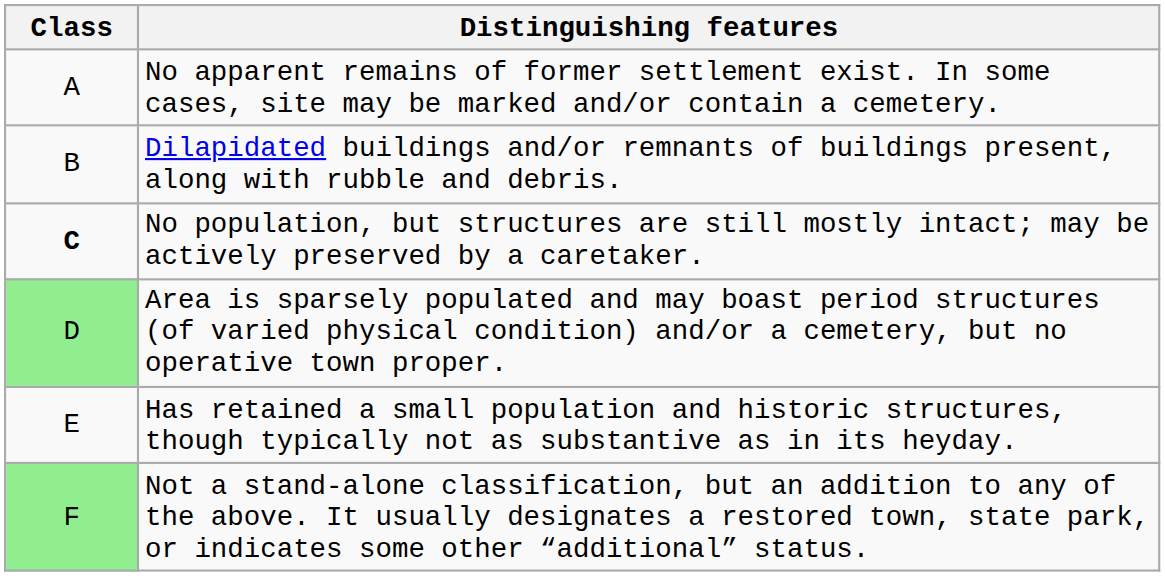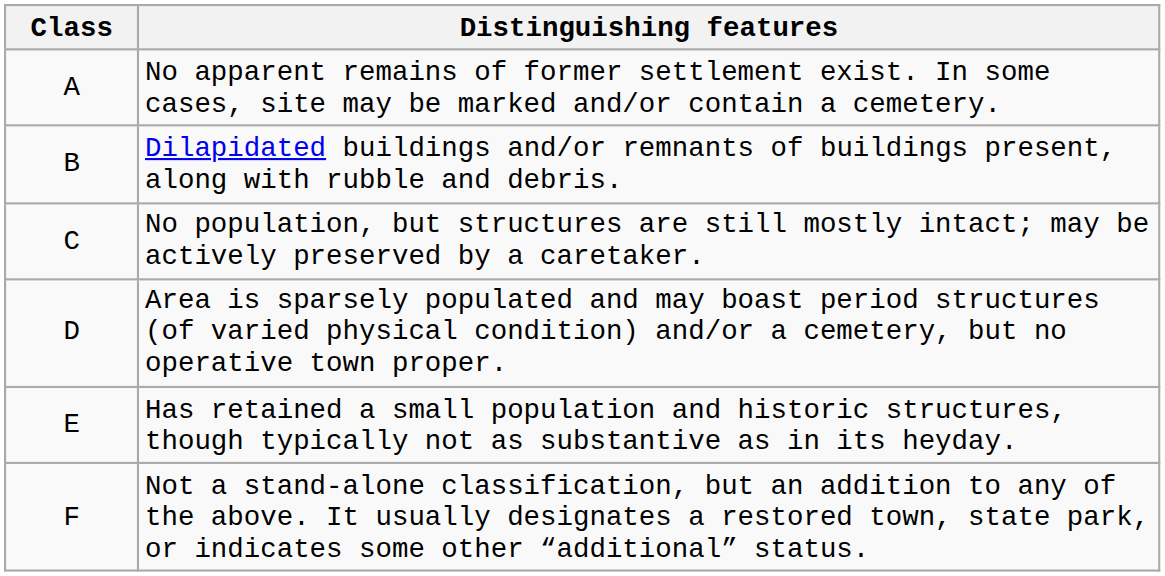(72, 241) bold -> (72, 241) normal
(72, 333) lightgreen background -> (72, 333) no background
(72, 517) lightgreen background -> (72, 517) no background
